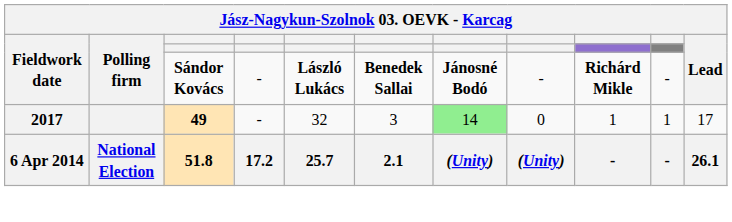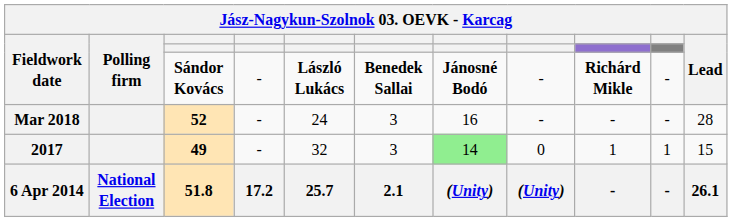+ row: (47, 120)
(705, 120) 17 -> (705, 150) 15
